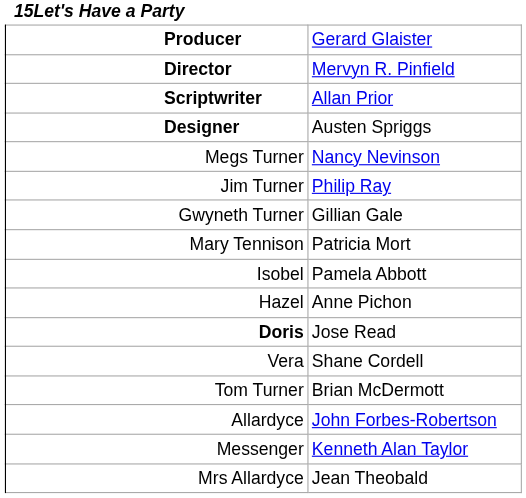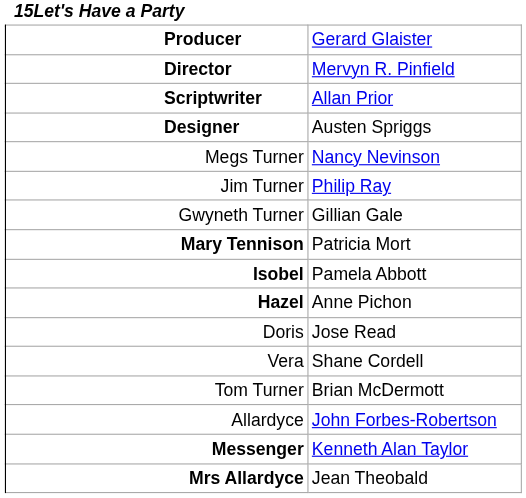(247, 244) normal -> (242, 244) bold
(280, 273) normal -> (278, 273) bold
(281, 303) normal -> (281, 303) bold
(281, 332) bold -> (283, 332) normal
(260, 449) normal -> (258, 449) bold
(251, 478) normal -> (246, 478) bold
